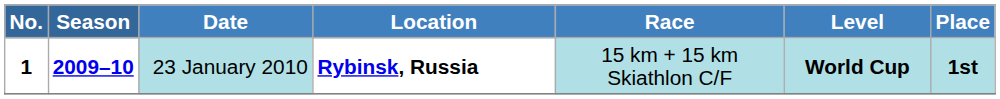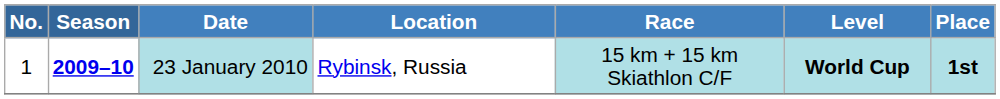(26, 66) bold -> (26, 66) normal
(398, 66) bold -> (392, 66) normal
